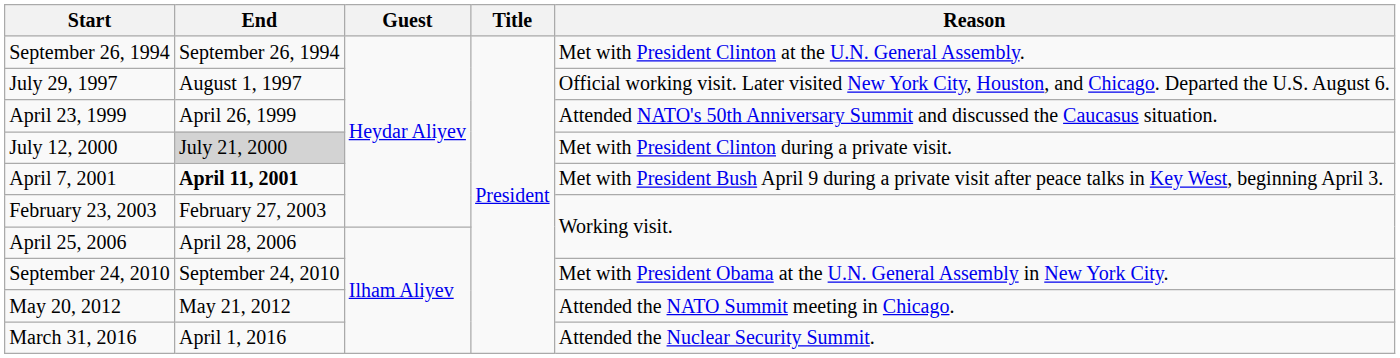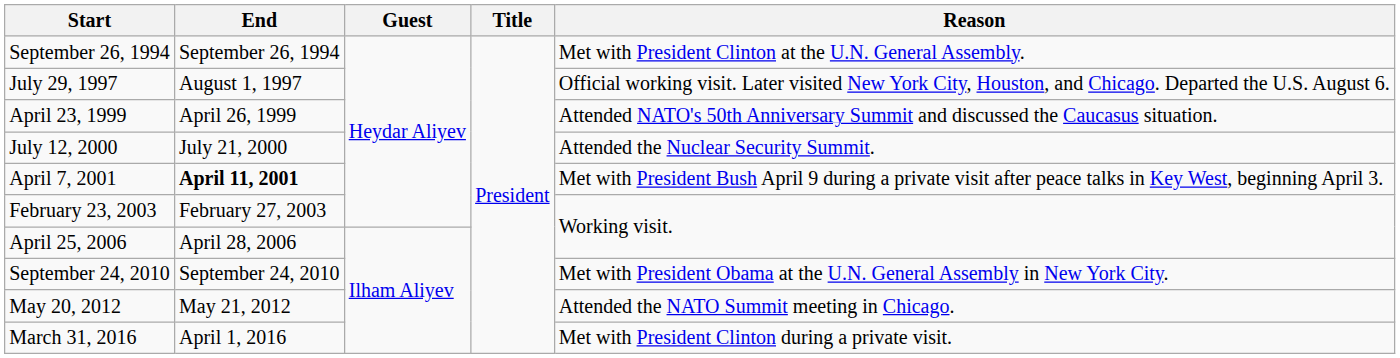(233, 147) lightgrey background -> (233, 147) no background
(755, 147) Met with President Clinton during a private visit. -> (717, 147) Attended the Nuclear Security Summit.
(717, 337) Attended the Nuclear Security Summit. -> (755, 337) Met with President Clinton during a private visit.
